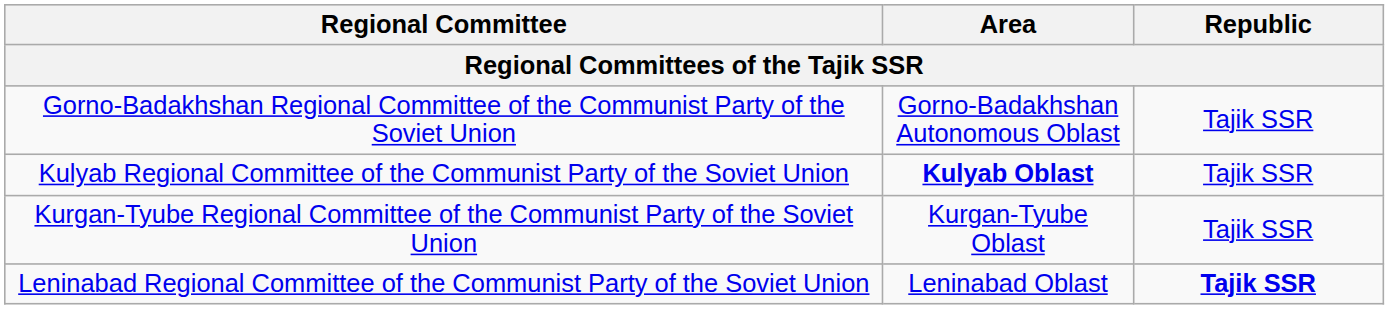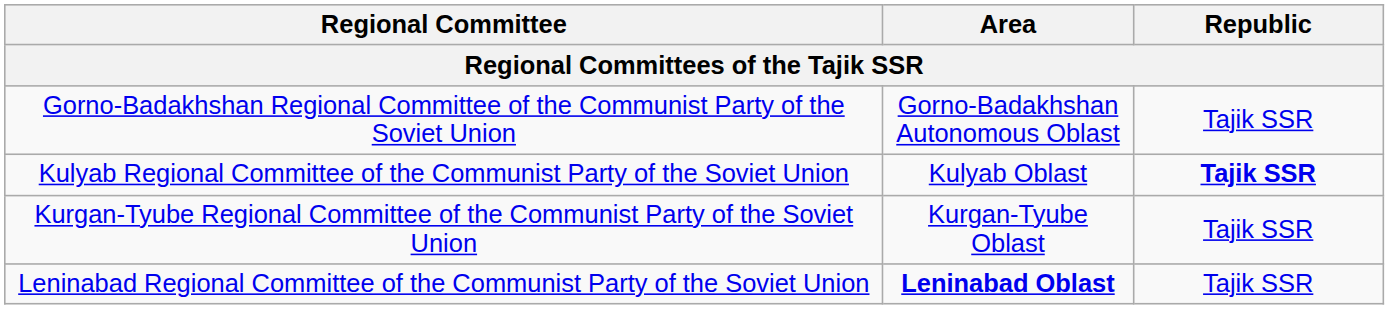(1008, 174) bold -> (1008, 174) normal
(1258, 174) normal -> (1258, 174) bold
(1008, 283) normal -> (1008, 283) bold
(1258, 283) bold -> (1258, 283) normal
